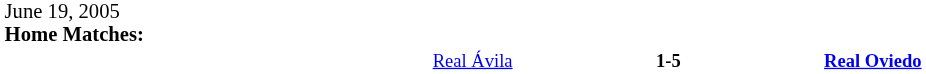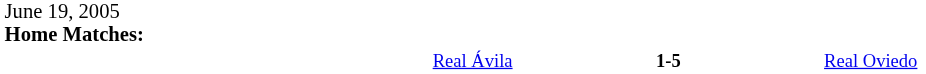(873, 60) bold -> (871, 60) normal
